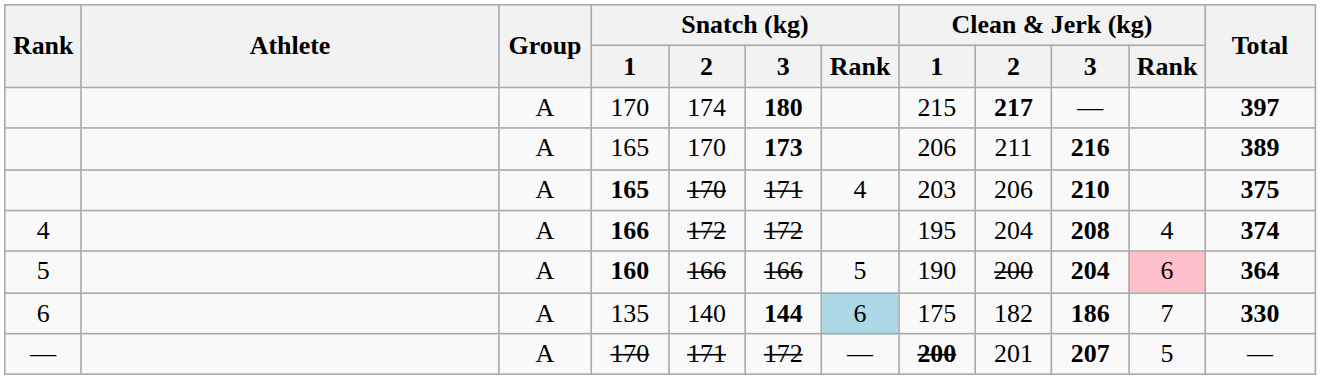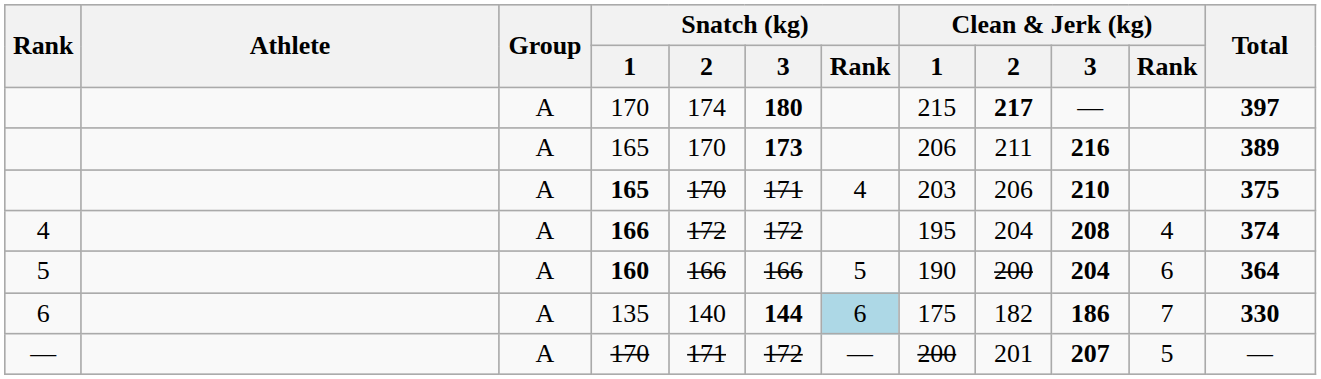(1167, 271) pink background -> (1167, 271) no background
(937, 353) bold -> (937, 353) normal
